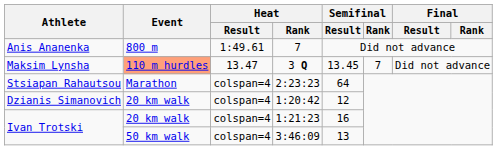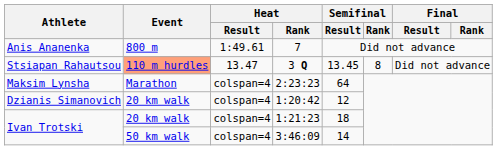(48, 65) Maksim Lynsha -> (64, 65) Stsiapan Rahautsou
(378, 65) 7 -> (378, 65) 8
(64, 83) Stsiapan Rahautsou -> (48, 83) Maksim Lynsha
(343, 118) 16 -> (343, 118) 18
(343, 136) 13 -> (343, 136) 14
